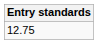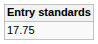(21, 30) 12.75 -> (21, 30) 17.75
